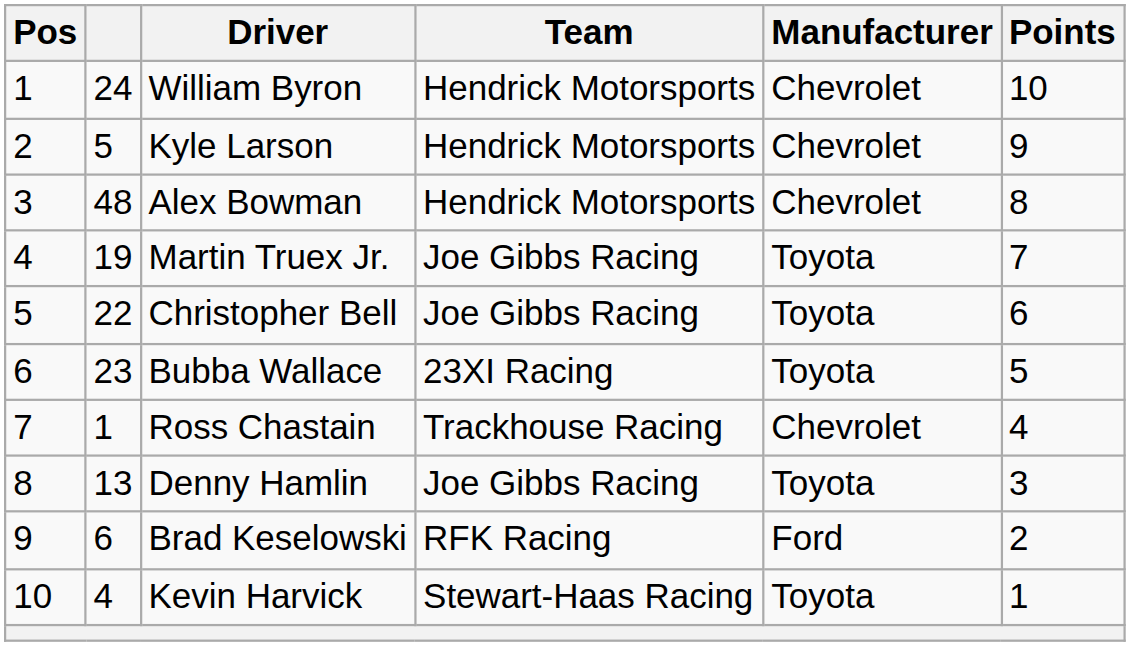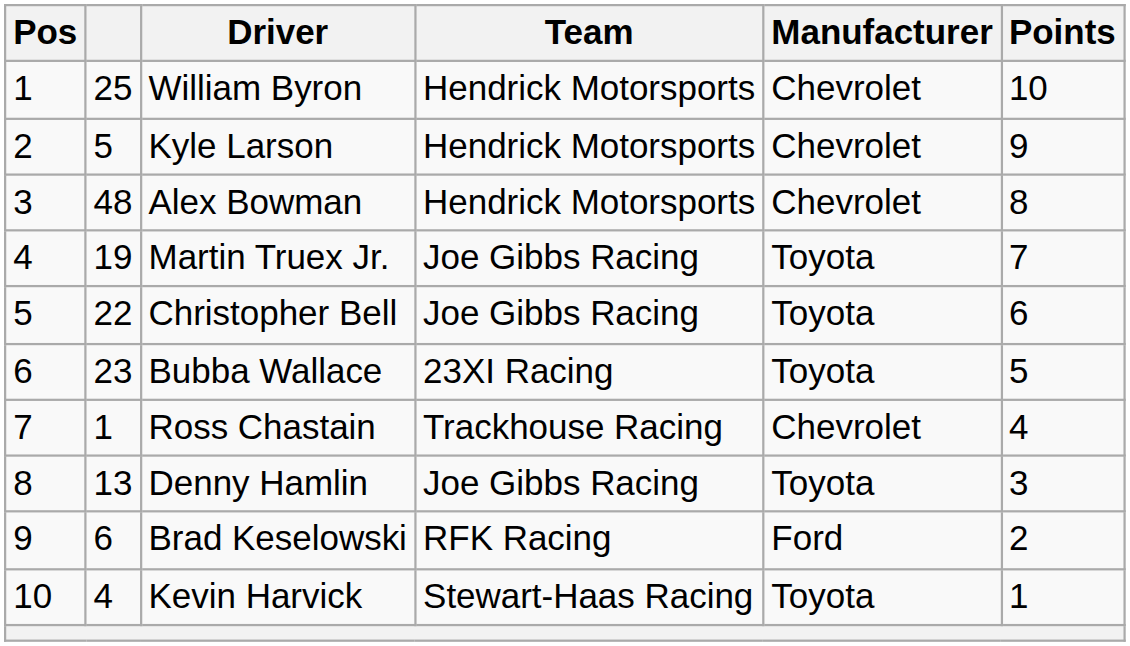(113, 88) 24 -> (113, 88) 25
